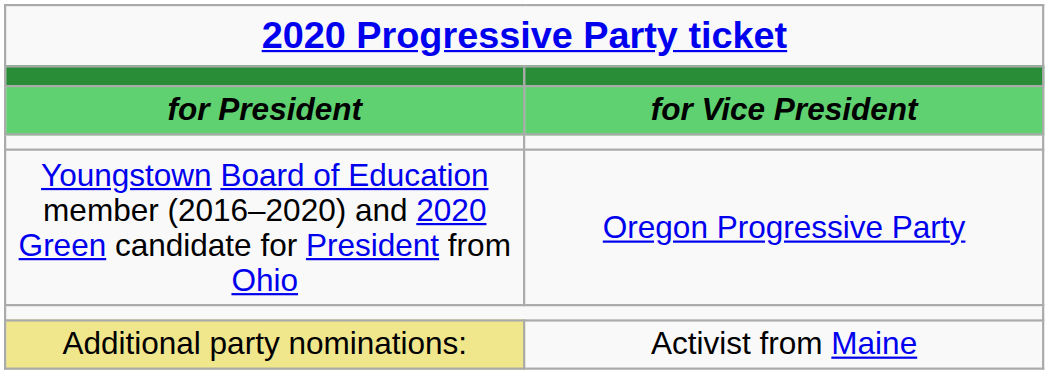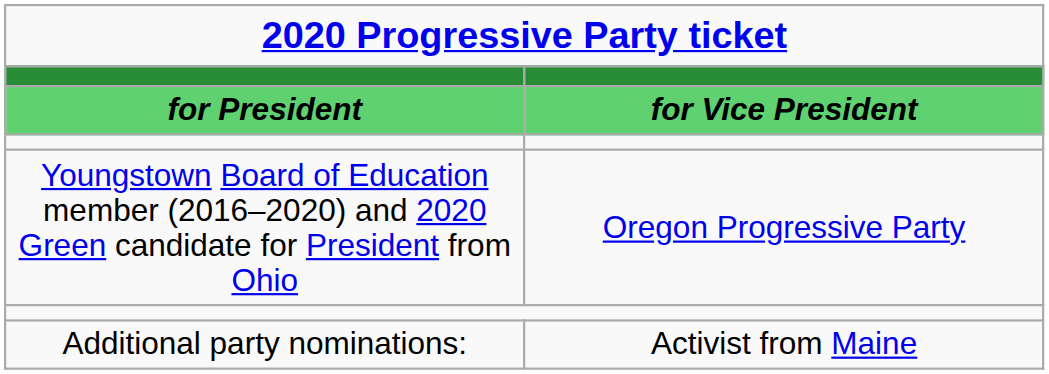(265, 345) khaki background -> (265, 345) no background
